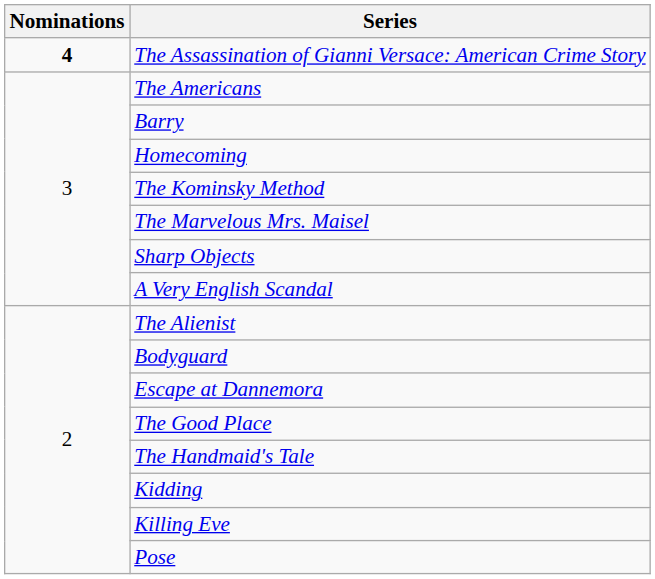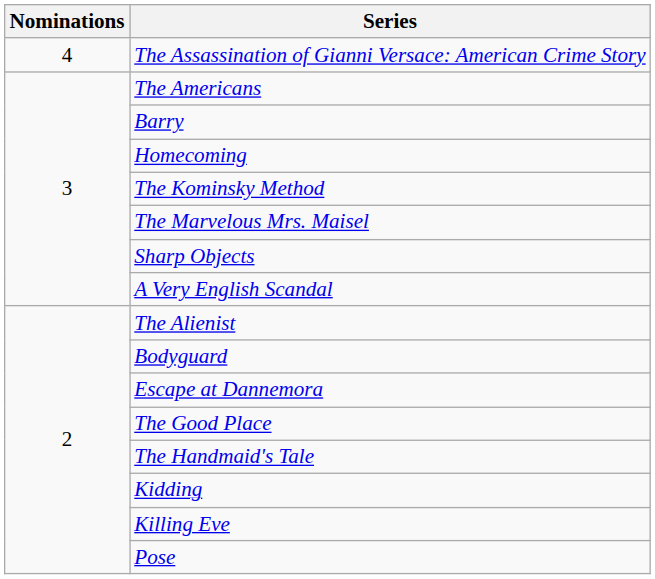(67, 54) bold -> (67, 54) normal
